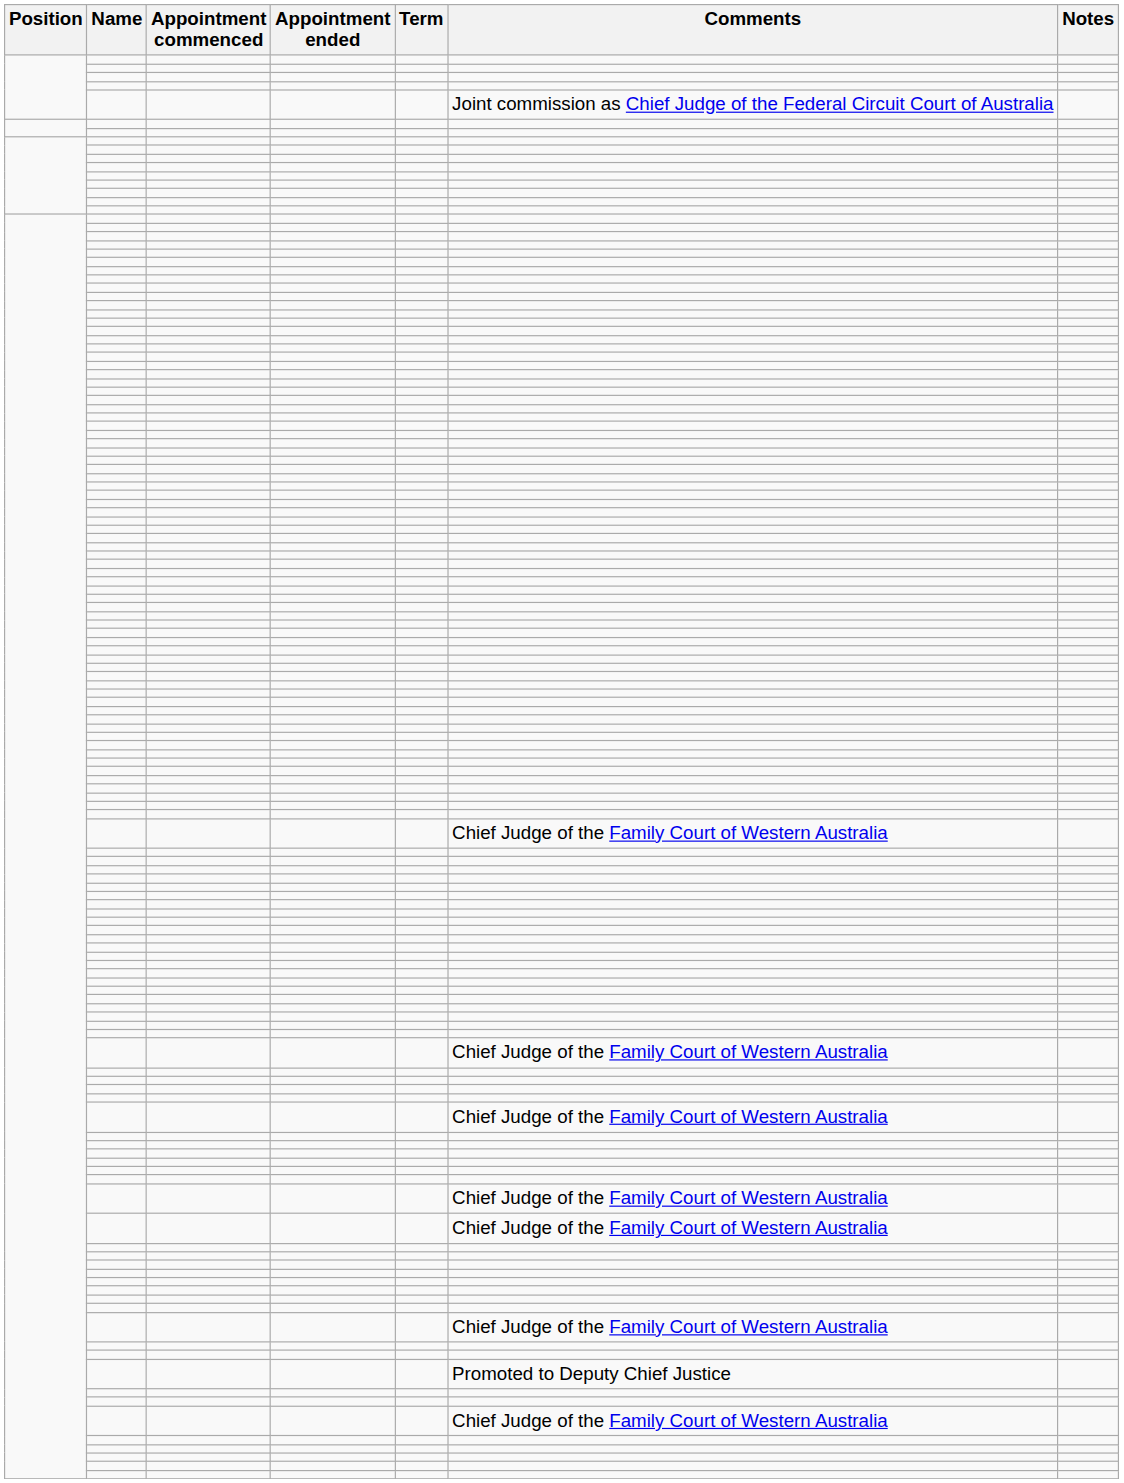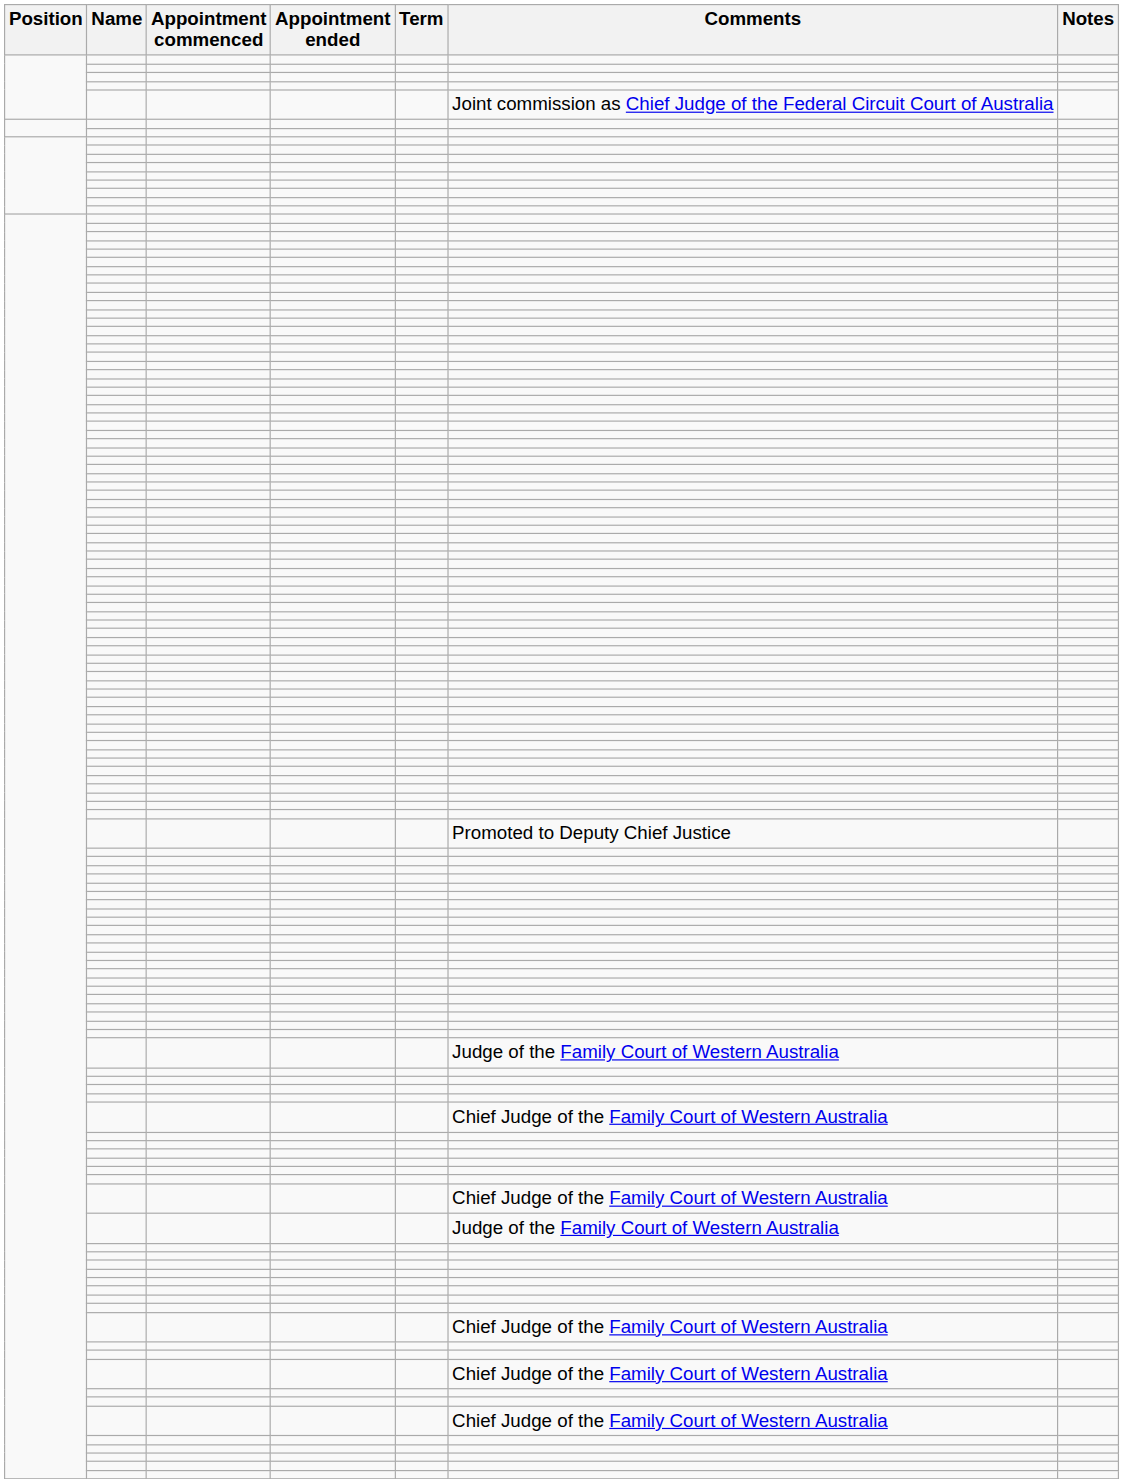(670, 833) Chief Judge of the Family Court of Western Australia -> (592, 833) Promoted to Deputy Chief Justice
(670, 1052) Chief Judge of the Family Court of Western Australia -> (645, 1052) Judge of the Family Court of Western Australia
(670, 1228) Chief Judge of the Family Court of Western Australia -> (645, 1228) Judge of the Family Court of Western Australia
(592, 1373) Promoted to Deputy Chief Justice -> (670, 1373) Chief Judge of the Family Court of Western Australia
